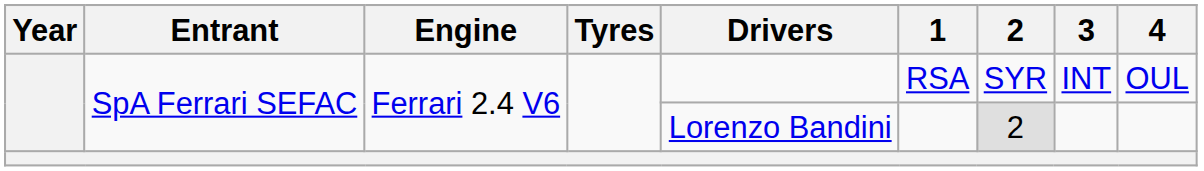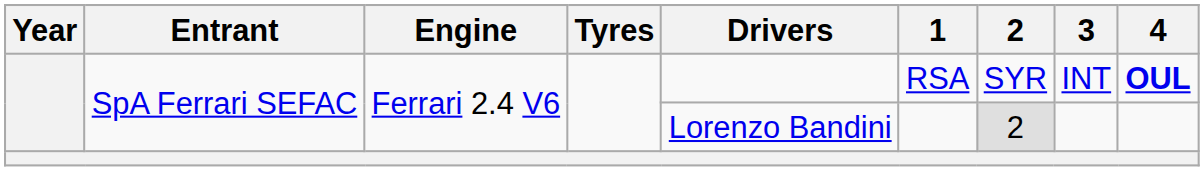(1157, 78) normal -> (1158, 78) bold
